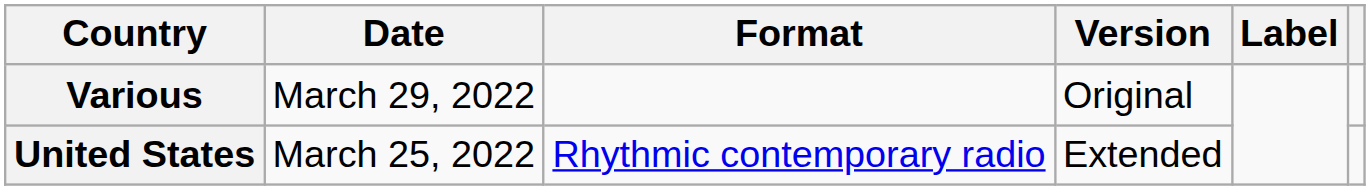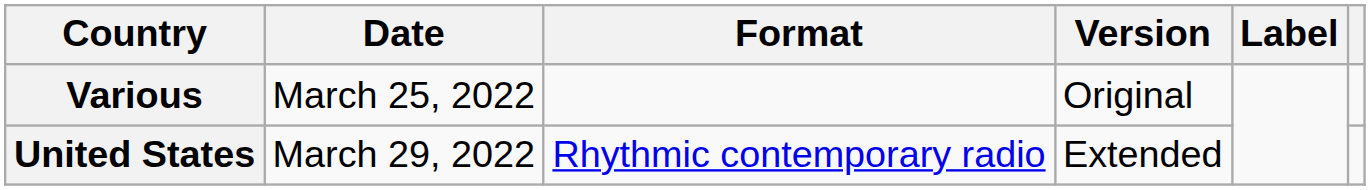(404, 94) March 29, 2022 -> (404, 94) March 25, 2022
(404, 154) March 25, 2022 -> (404, 154) March 29, 2022
